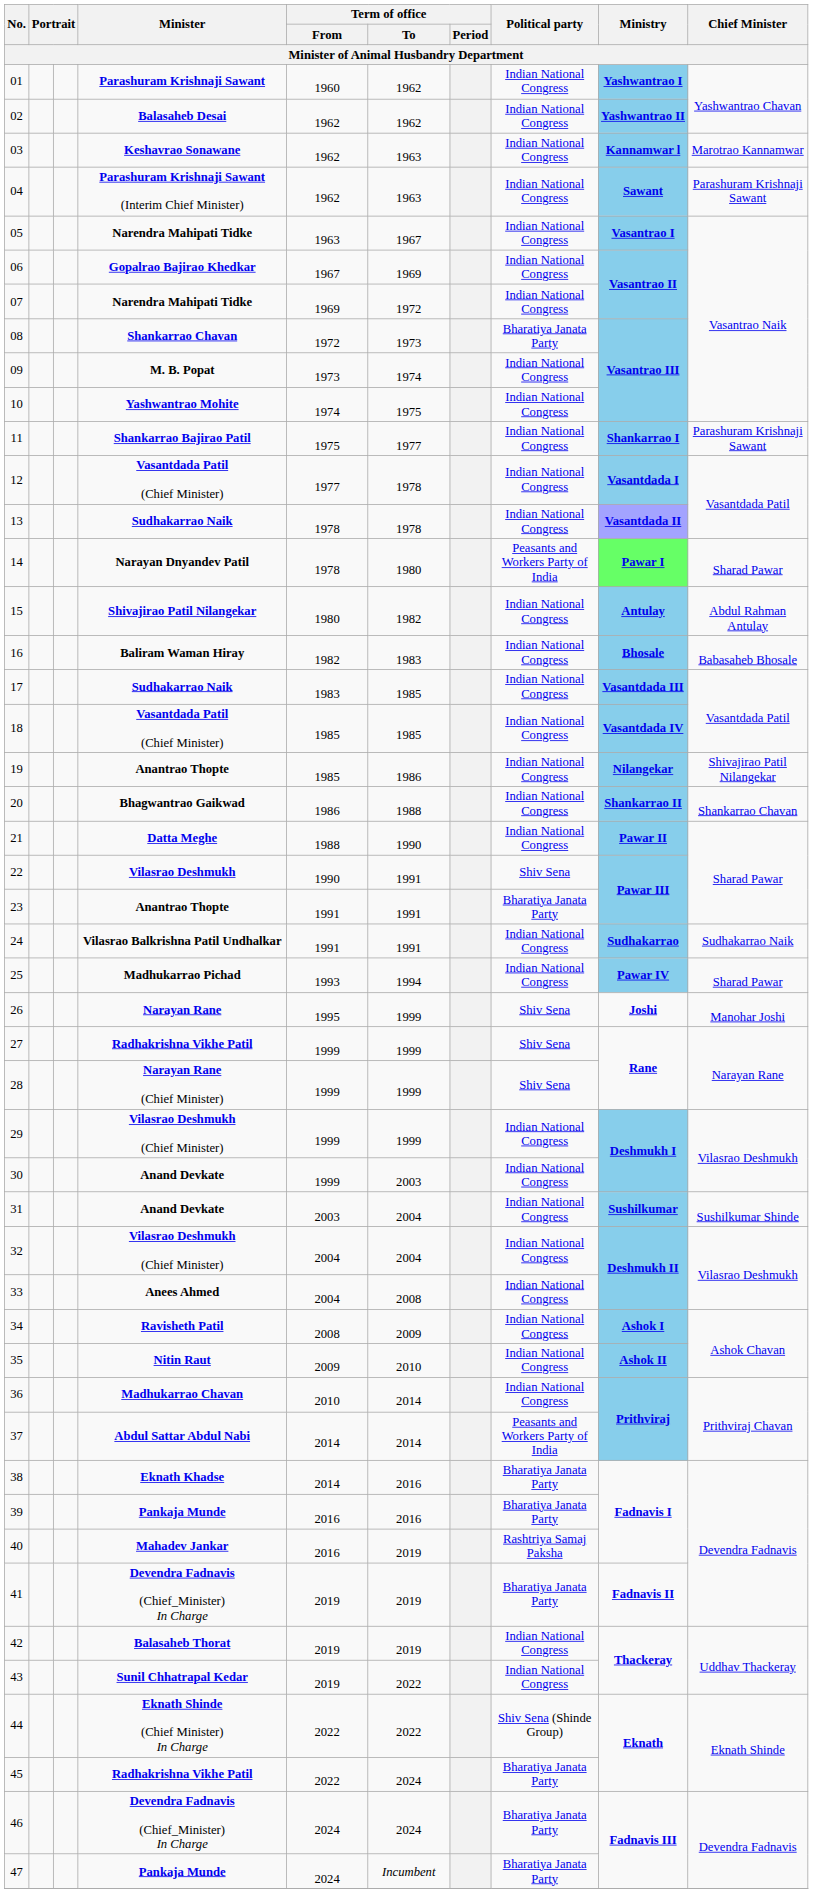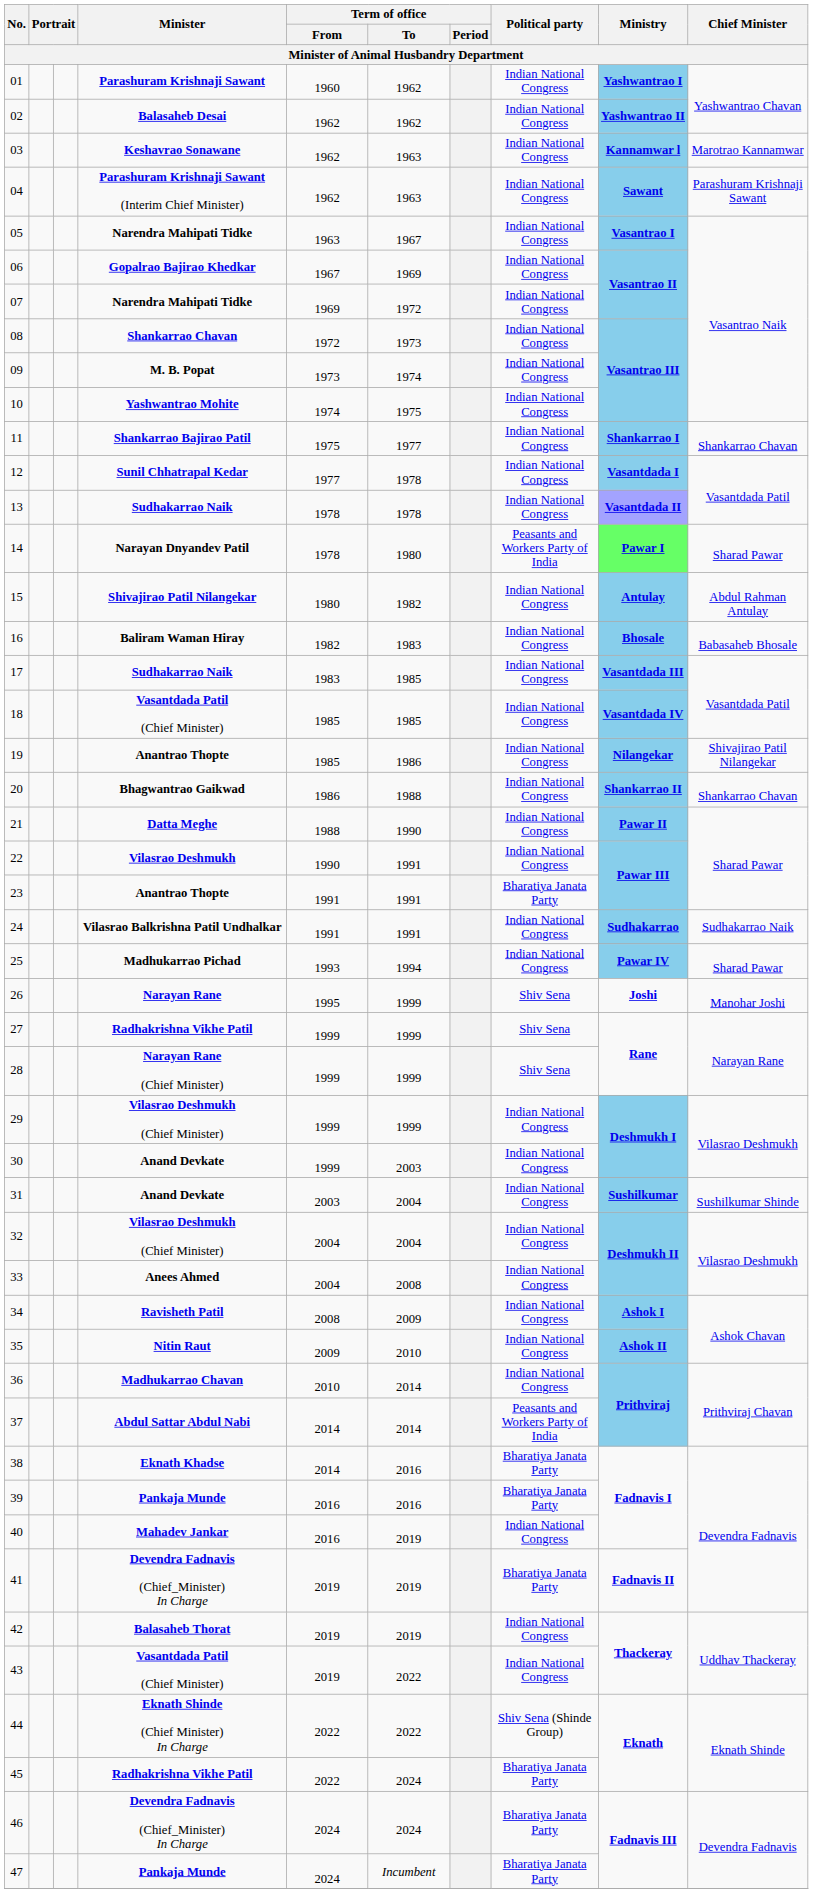(545, 335) Bharatiya Janata Party -> (545, 335) Indian National Congress
(748, 438) Parashuram Krishnaji Sawant -> (748, 445) Shankarrao Chavan
(182, 480) Vasantdada Patil (Chief Minister) -> (182, 472) Sunil Chhatrapal Kedar
(545, 872) Shiv Sena -> (545, 858) Indian National Congress
(545, 1546) Rashtriya Samaj Paksha -> (545, 1531) Indian National Congress
(182, 1677) Sunil Chhatrapal Kedar -> (182, 1670) Vasantdada Patil (Chief Minister)
